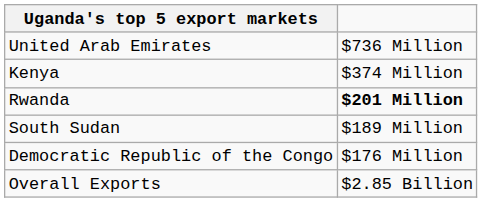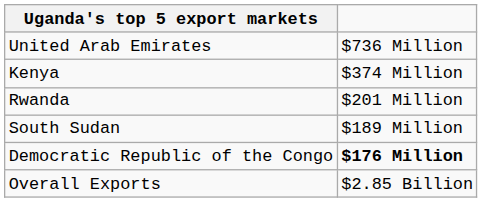(402, 101) bold -> (402, 101) normal
(402, 156) normal -> (402, 156) bold
